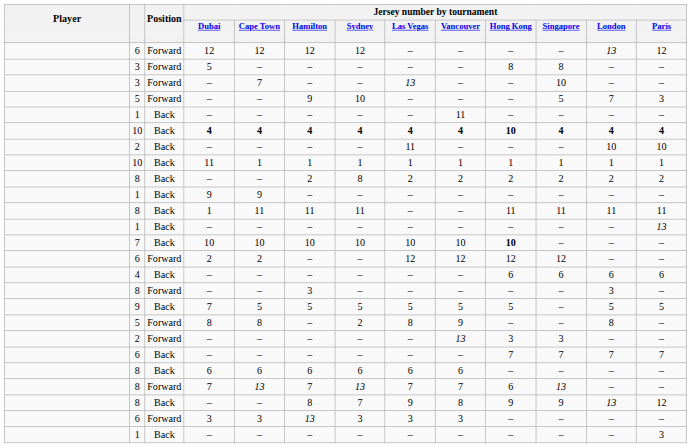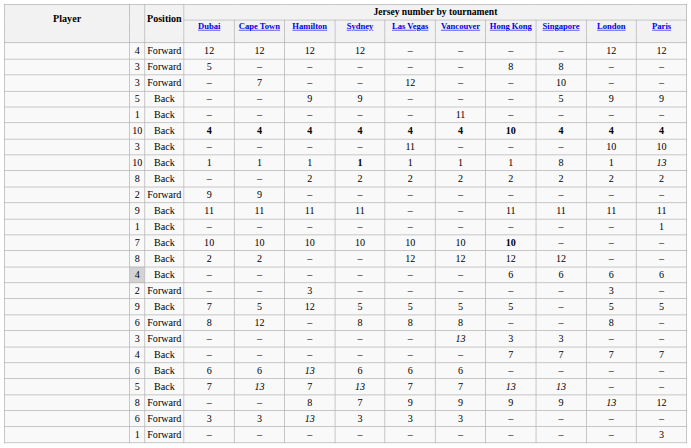(137, 51) 6 -> (137, 51) 4
(611, 51) 13 -> (611, 51) 12
(410, 83) 13 -> (410, 83) 12
(164, 99) Forward -> (164, 99) Back
(360, 99) 10 -> (360, 99) 9
(611, 99) 7 -> (611, 99) 9
(662, 99) 3 -> (662, 99) 9
(137, 147) 2 -> (137, 147) 3
(209, 163) 11 -> (209, 163) 1
(360, 163) normal -> (360, 163) bold
(561, 163) 1 -> (561, 163) 8
(662, 163) 1 -> (662, 163) 13
(360, 179) 8 -> (360, 179) 2
(137, 195) 1 -> (137, 195) 2
(164, 195) Back -> (164, 195) Forward
(137, 211) 8 -> (137, 211) 9
(209, 211) 1 -> (209, 211) 11
(662, 227) 13 -> (662, 227) 1
(137, 259) 6 -> (137, 259) 8
(164, 259) Forward -> (164, 259) Back
(137, 275) no background -> (137, 275) lightgrey background
(137, 290) 8 -> (137, 290) 2
(310, 306) 5 -> (310, 306) 12
(137, 322) 5 -> (137, 322) 6
(259, 322) 8 -> (259, 322) 12
(360, 322) 2 -> (360, 322) 8
(461, 322) 9 -> (461, 322) 8
(137, 338) 2 -> (137, 338) 3
(137, 354) 6 -> (137, 354) 4
(137, 370) 8 -> (137, 370) 6
(310, 370) 6 -> (310, 370) 13
(137, 386) 8 -> (137, 386) 5
(164, 386) Forward -> (164, 386) Back
(511, 386) 6 -> (511, 386) 13
(164, 402) Back -> (164, 402) Forward
(461, 402) 8 -> (461, 402) 9
(164, 434) Back -> (164, 434) Forward
